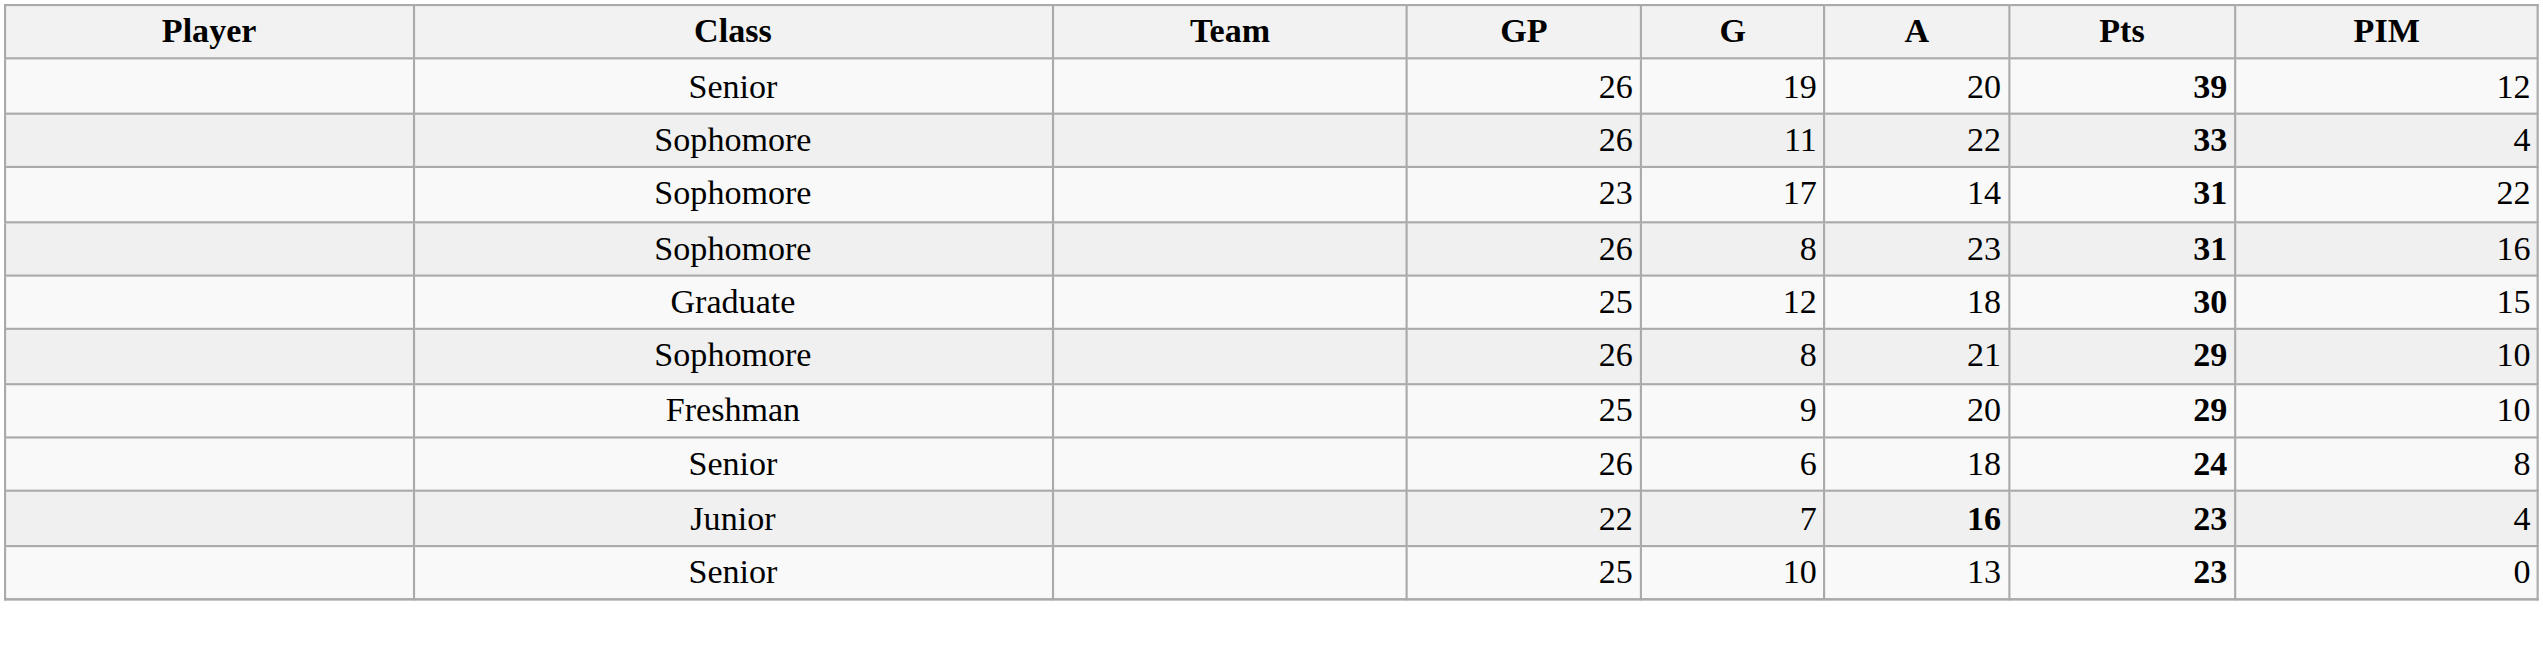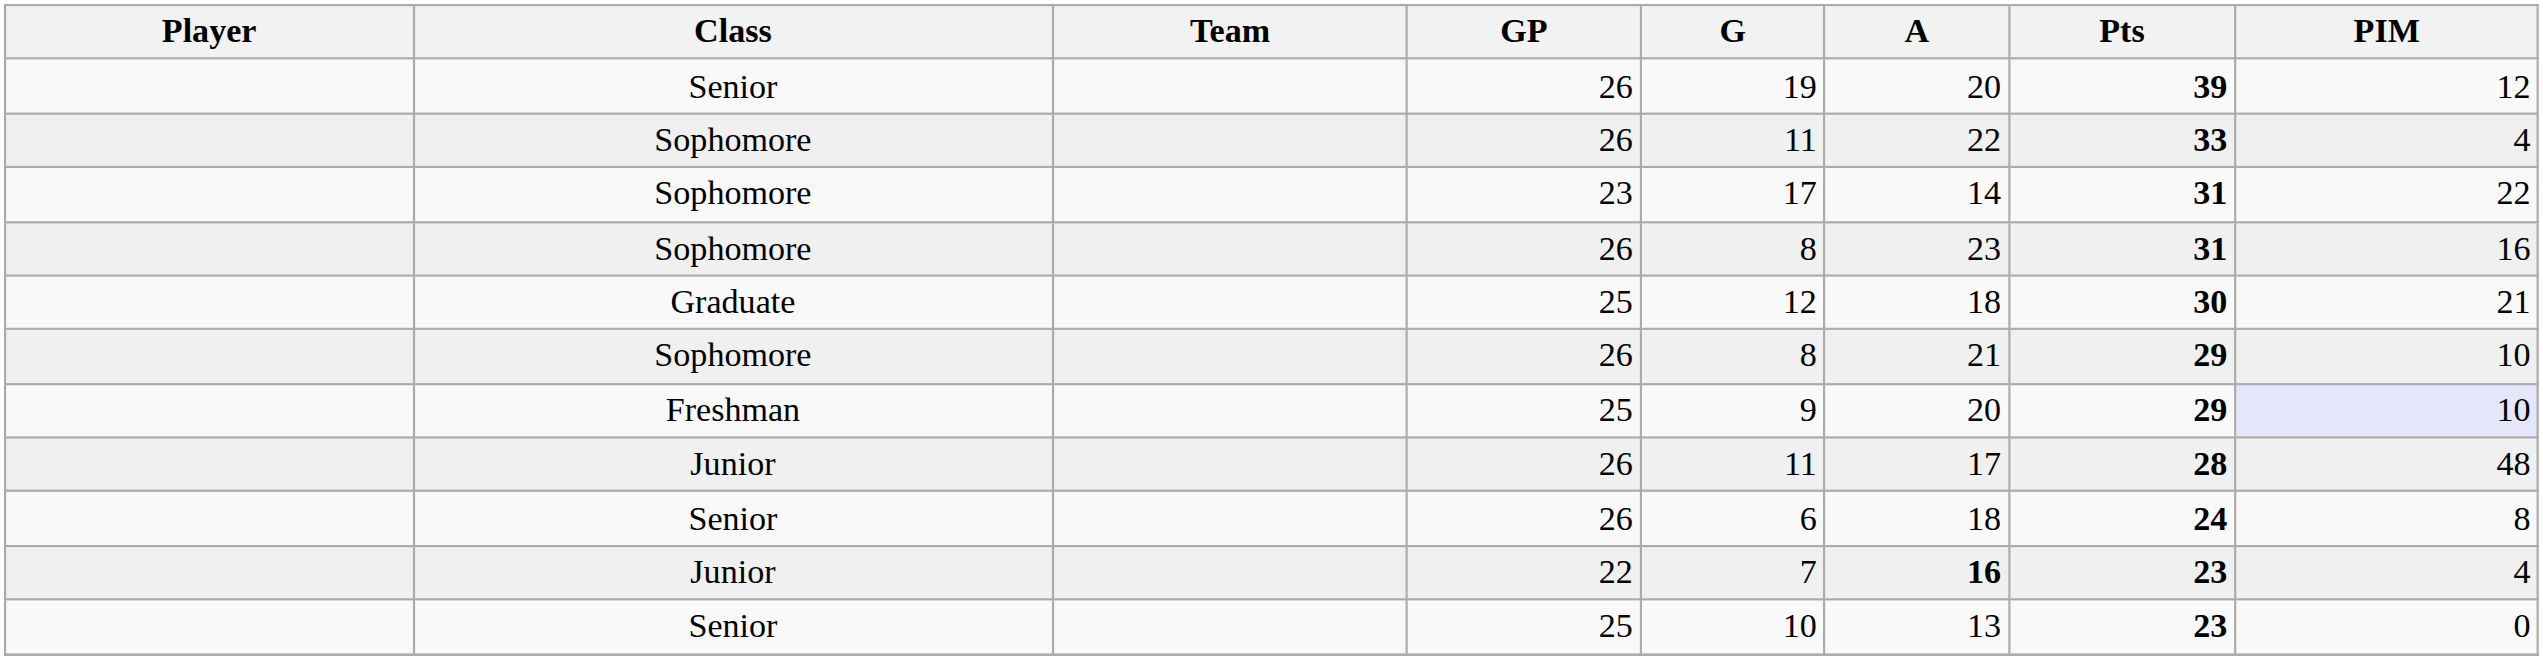(2514, 301) 15 -> (2514, 301) 21
(2514, 409) no background -> (2514, 409) lavender background
+ row: (733, 463)
